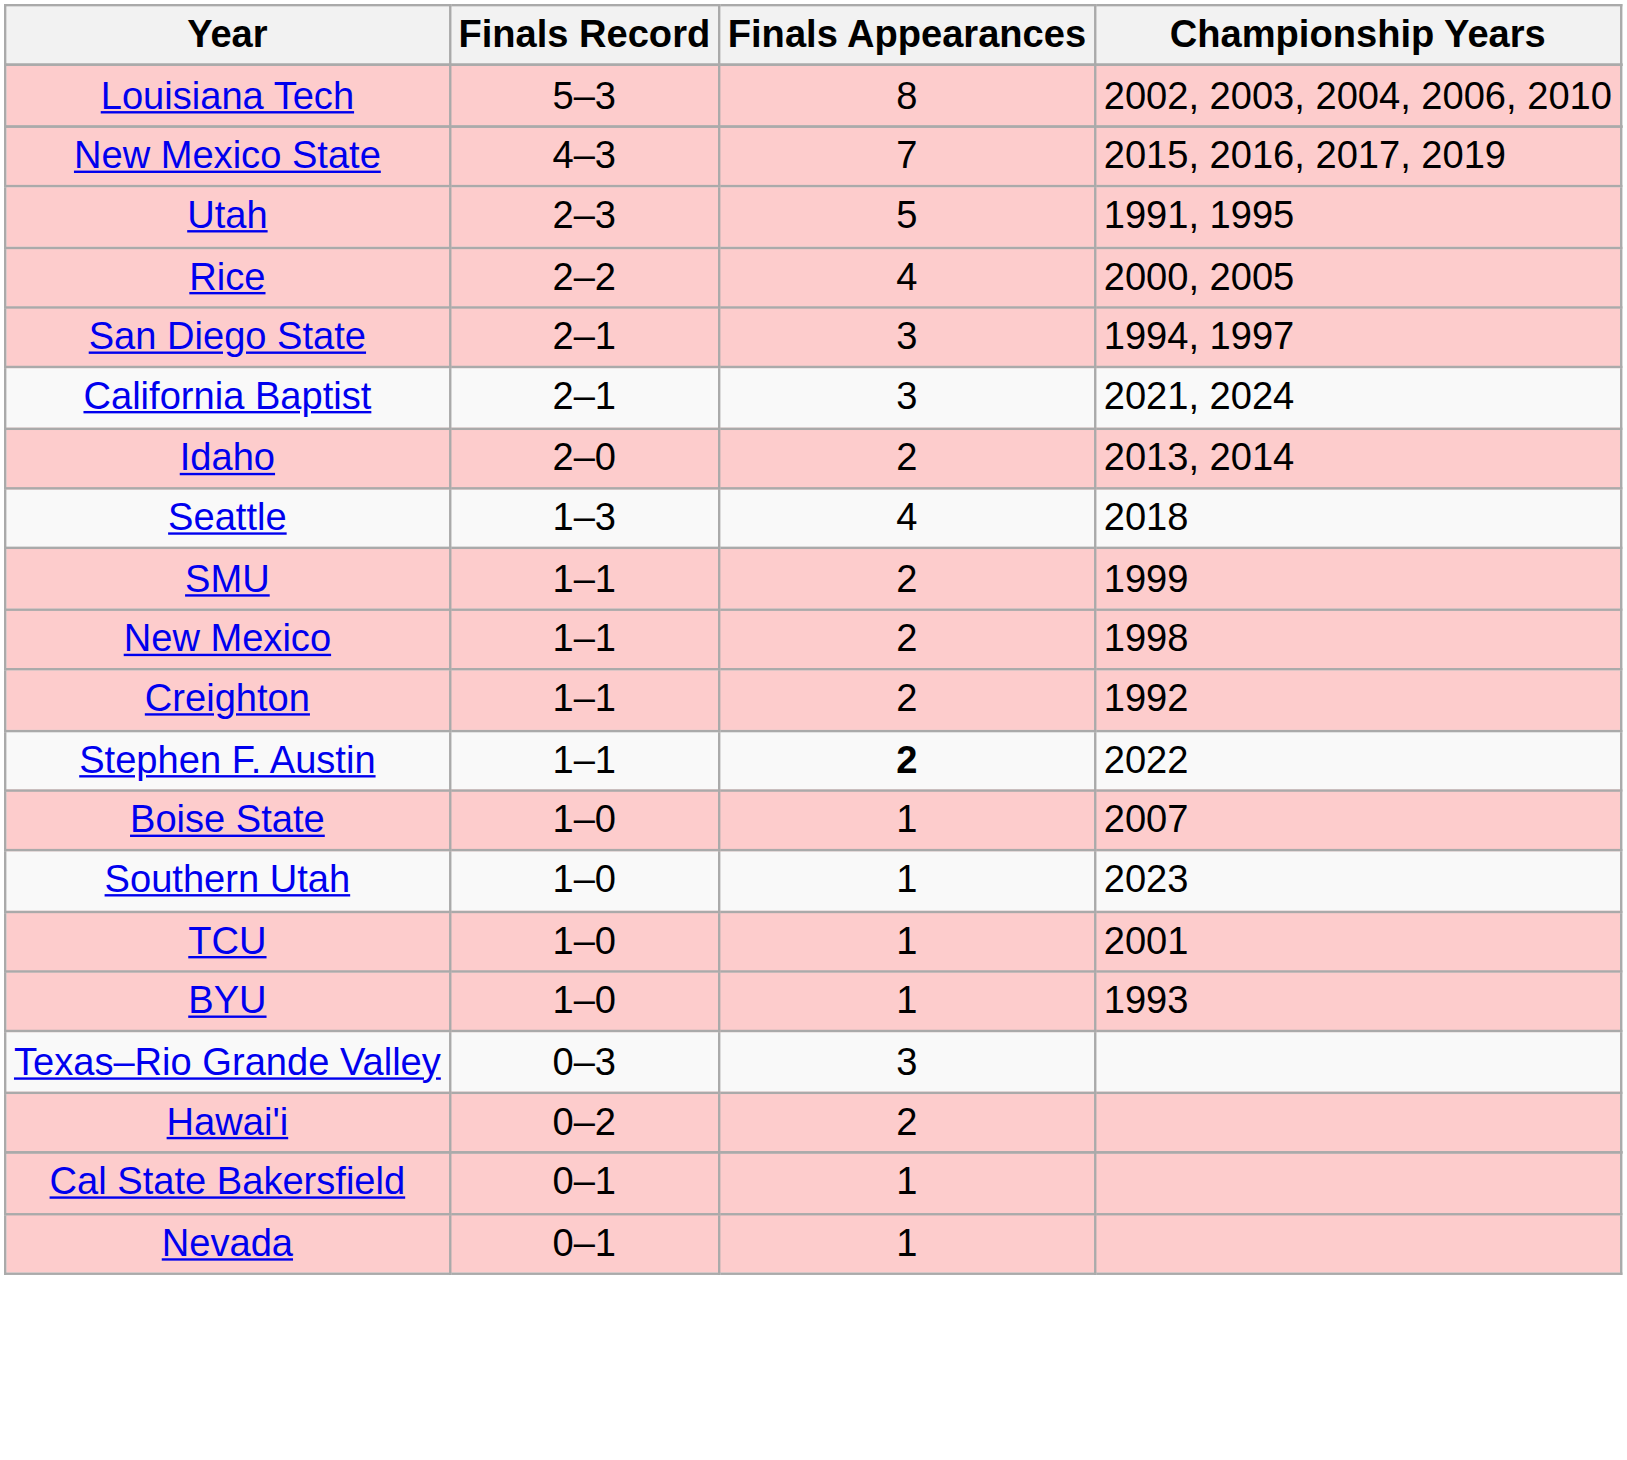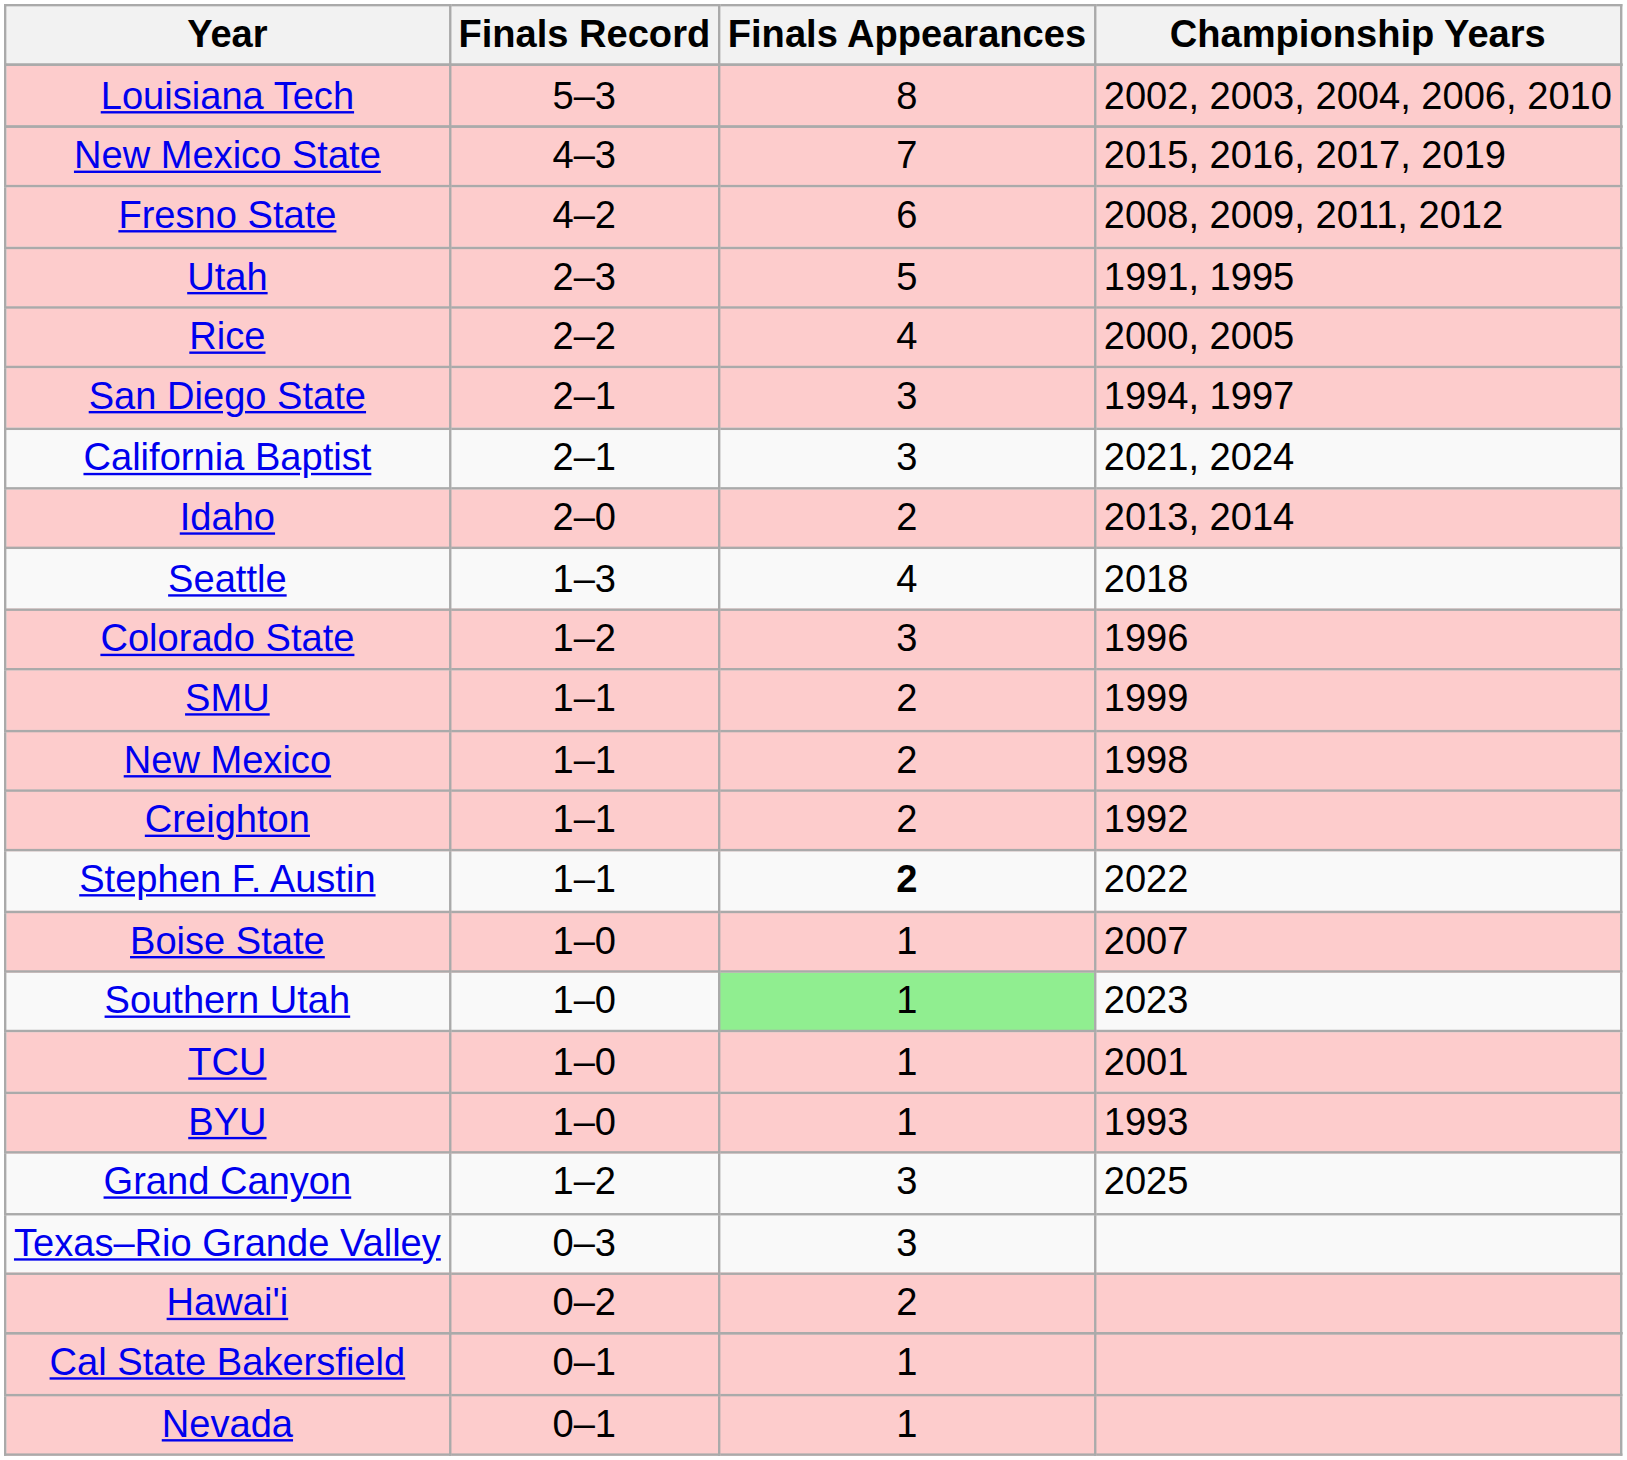+ row: (227, 215)
+ row: (227, 638)
(907, 880) no background -> (907, 1000) lightgreen background
+ row: (227, 1182)
